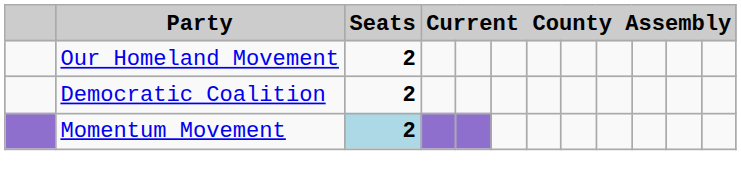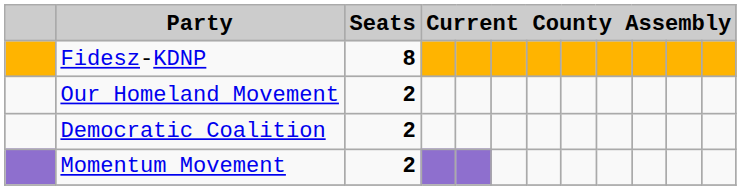+ row: (133, 59)
(409, 131) lightblue background -> (409, 167) no background
